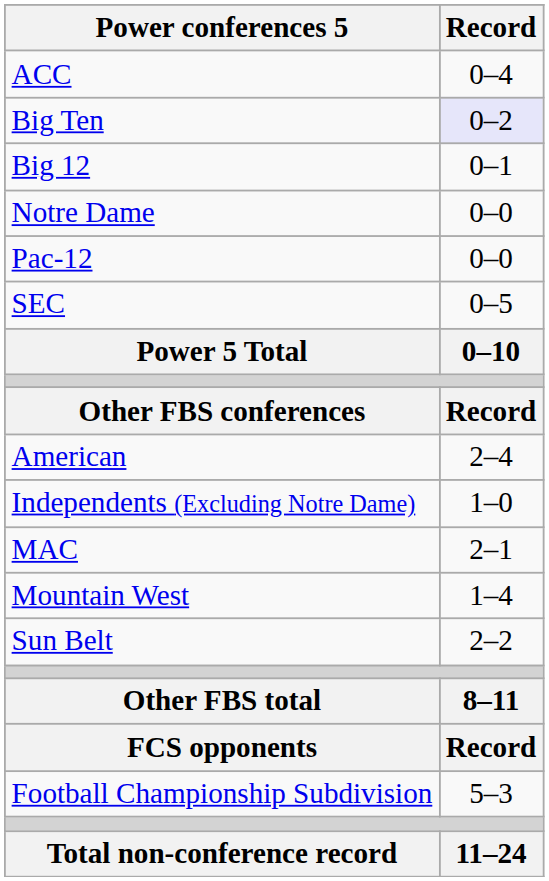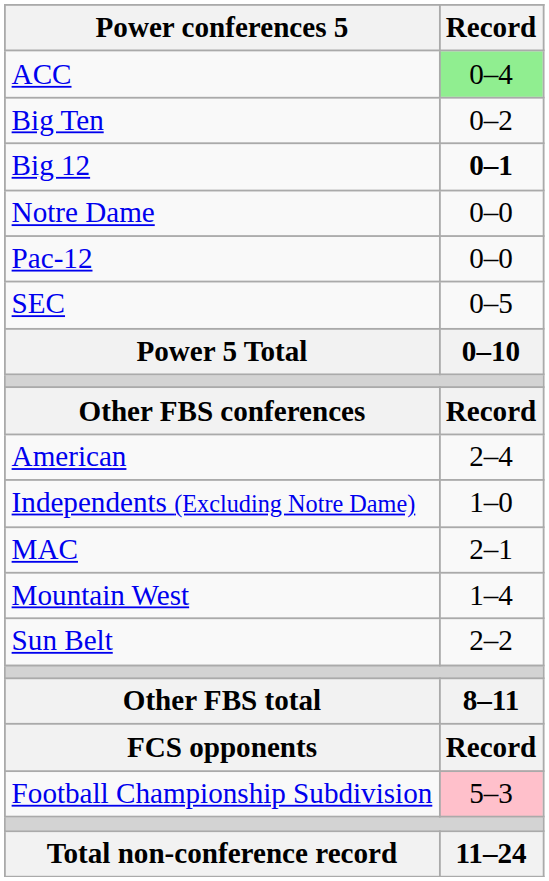(491, 73) no background -> (491, 73) lightgreen background
(491, 119) lavender background -> (491, 119) no background
(491, 166) normal -> (491, 166) bold
(491, 793) no background -> (491, 793) pink background
